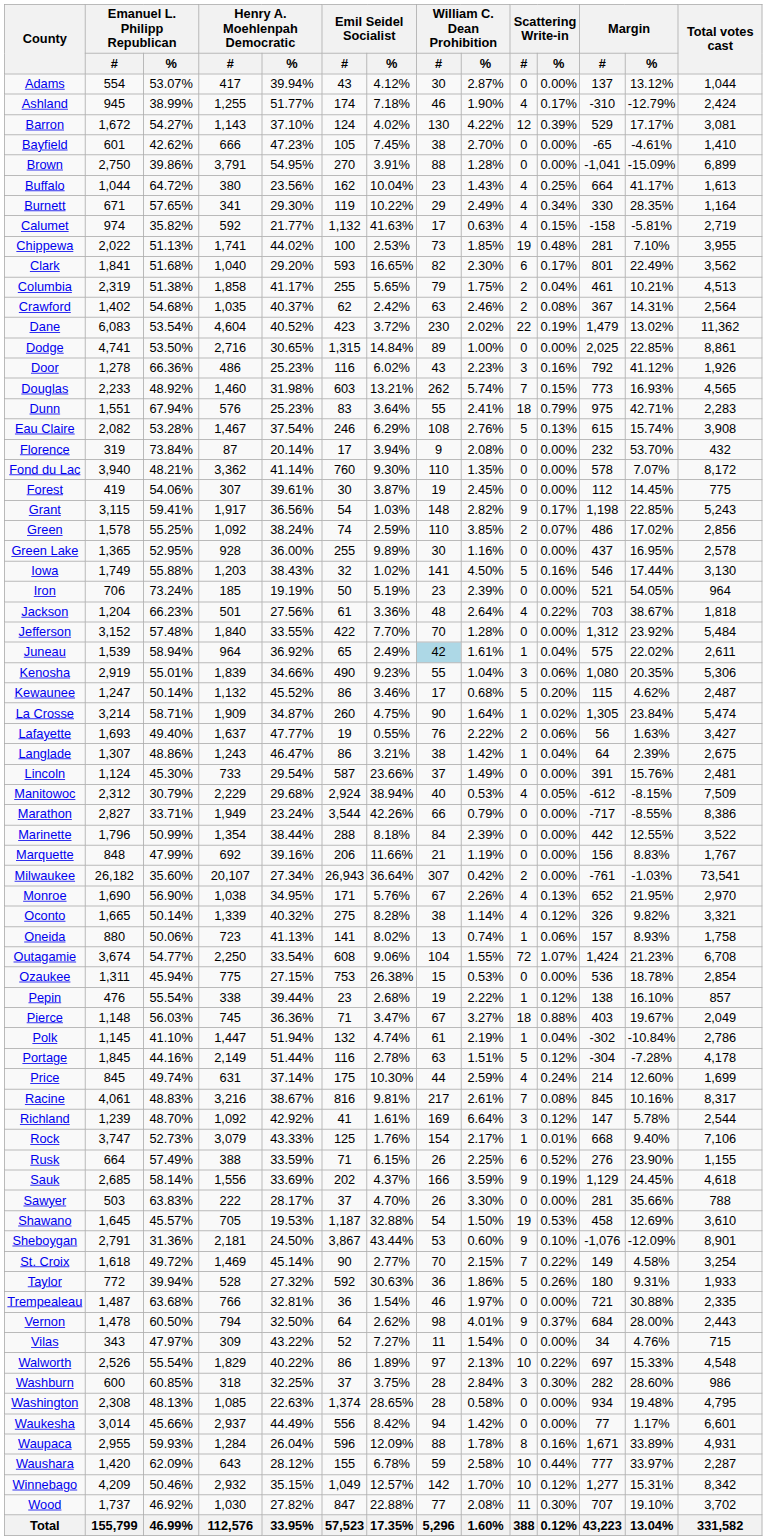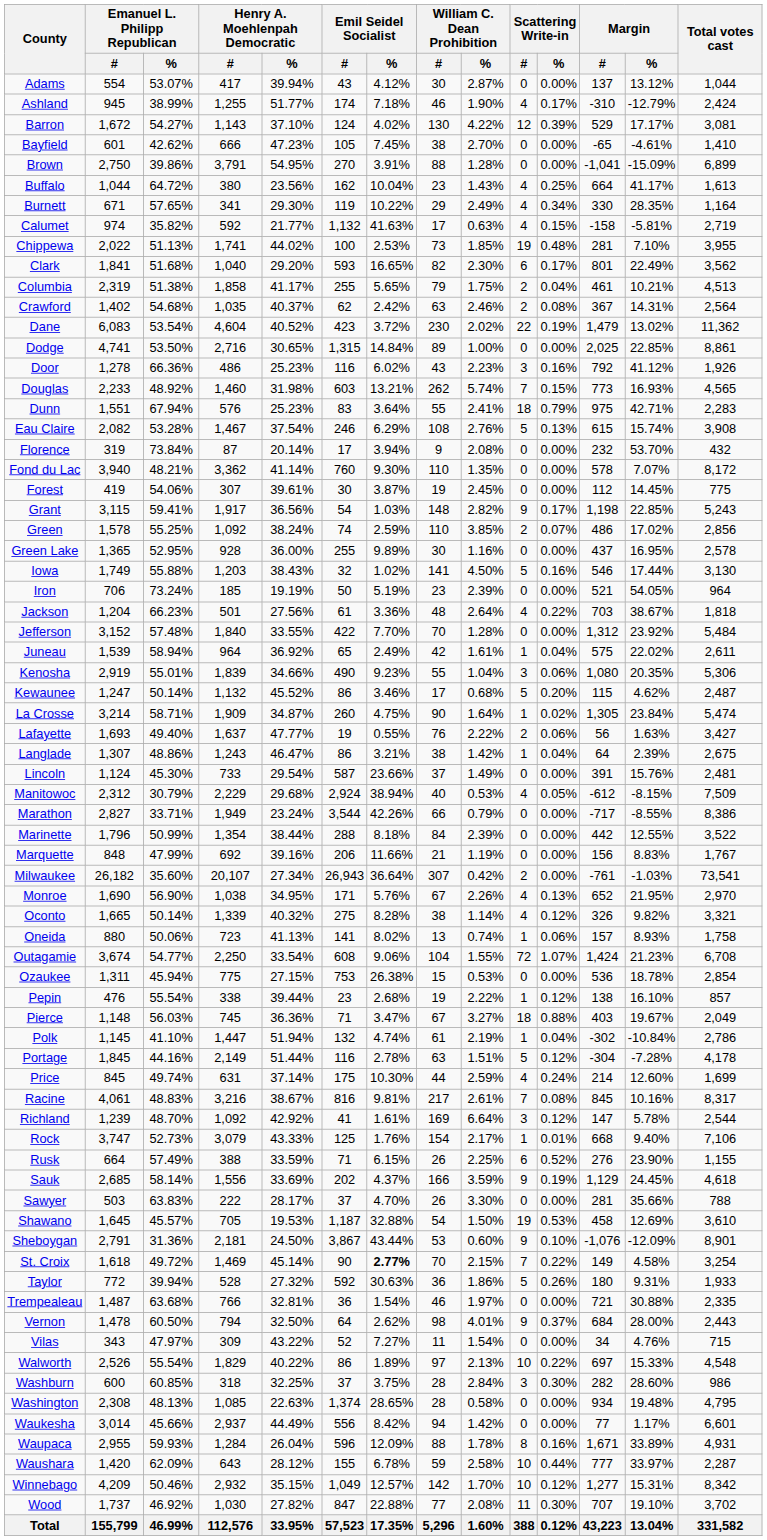(439, 652) lightblue background -> (439, 652) no background
(392, 1261) normal -> (392, 1261) bold
